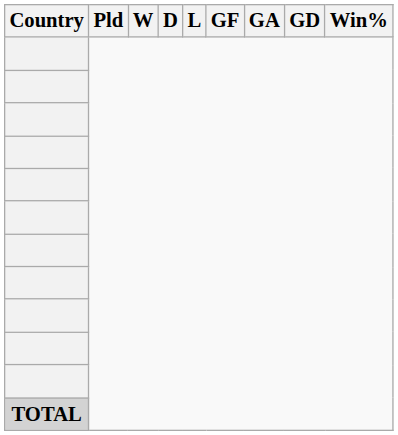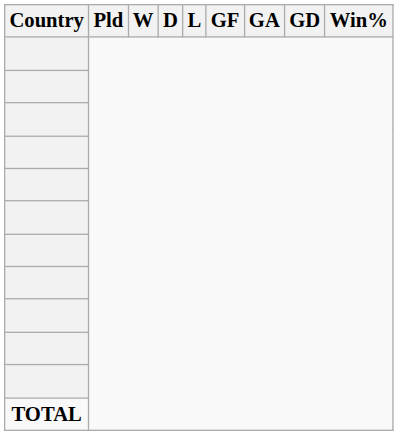(47, 413) lightgrey background -> (47, 413) no background
